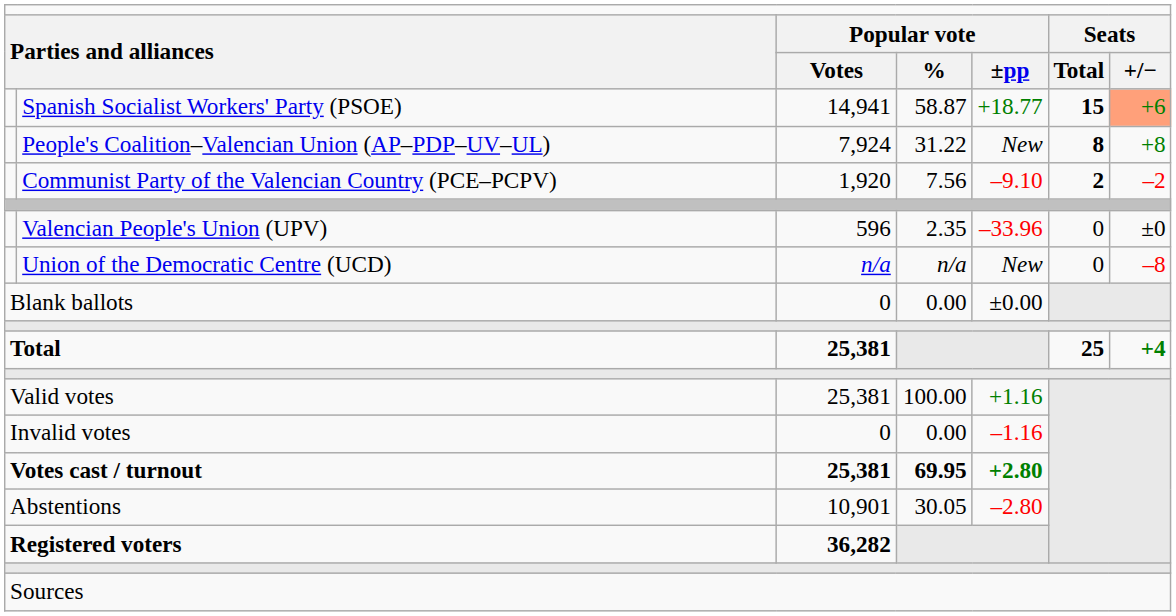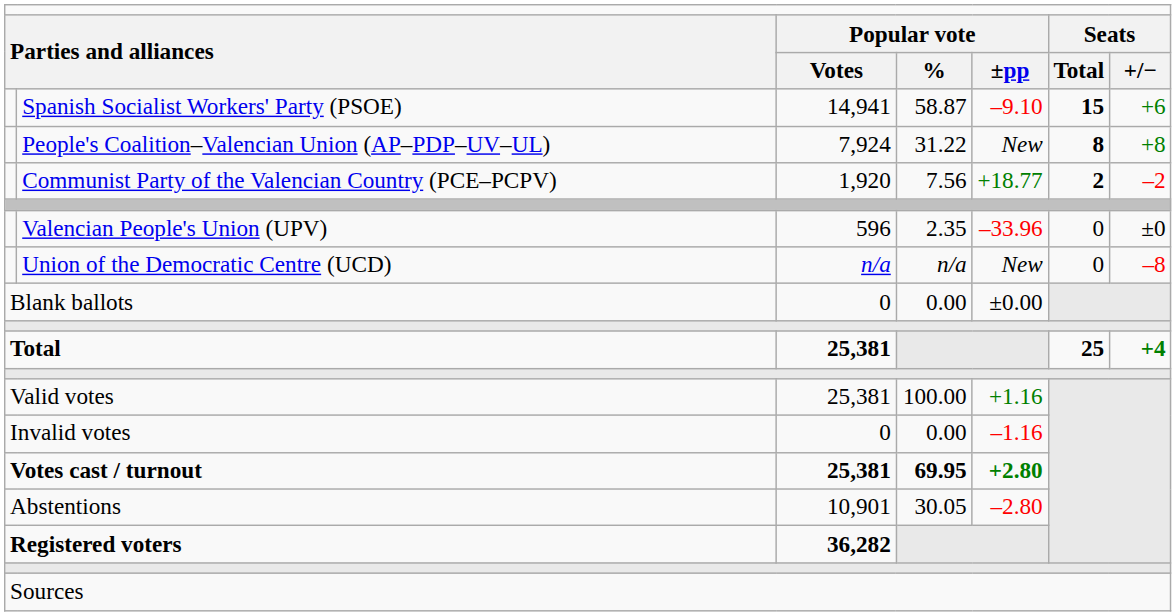(1010, 107) +18.77 -> (1017, 107) –9.10
(1153, 107) lightsalmon background -> (1153, 107) no background
(1017, 180) –9.10 -> (1010, 180) +18.77
